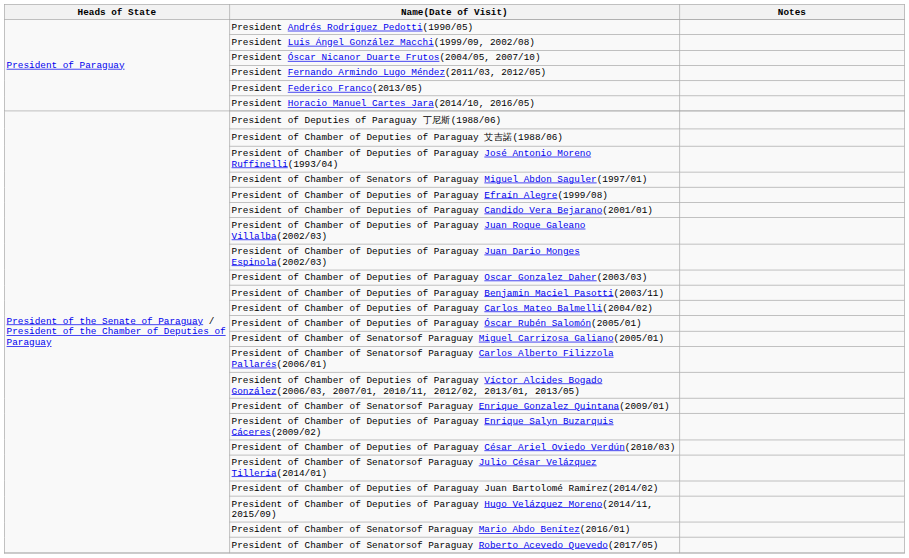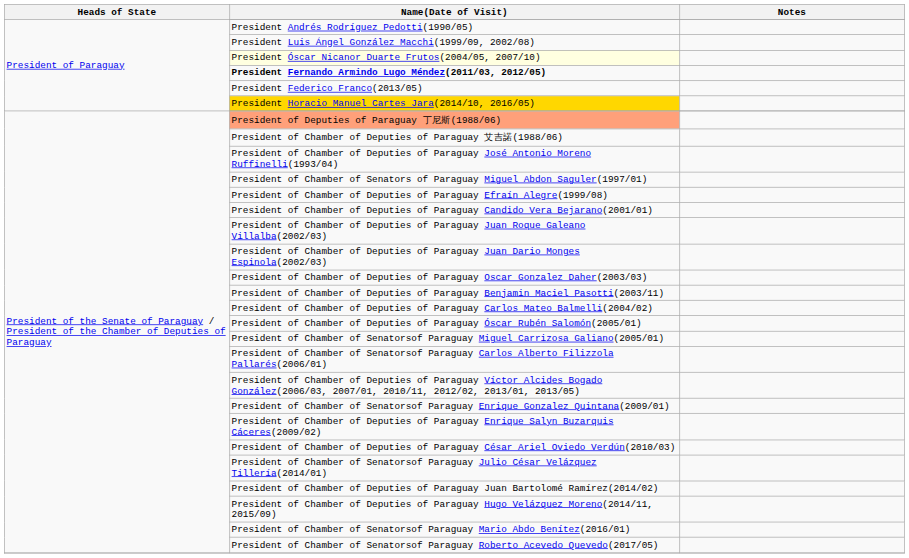(386, 58) no background -> (386, 58) lightyellow background
(389, 73) normal -> (389, 73) bold
(383, 104) no background -> (383, 104) gold background
(366, 120) no background -> (366, 120) lightsalmon background
